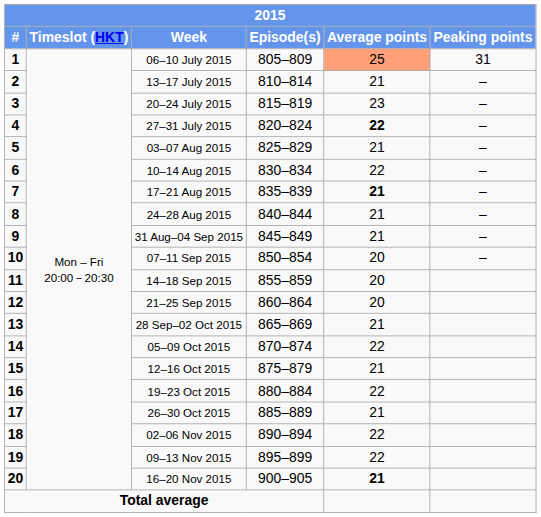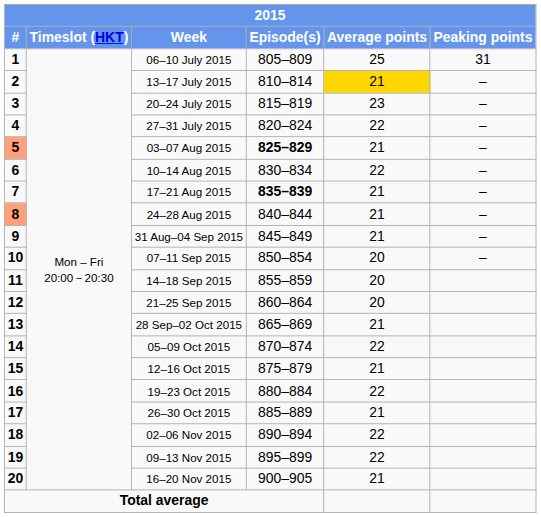(377, 59) lightsalmon background -> (377, 59) no background
(377, 81) no background -> (377, 81) gold background
(377, 125) bold -> (377, 125) normal
(15, 147) no background -> (15, 147) lightsalmon background
(285, 147) normal -> (285, 147) bold
(285, 192) normal -> (285, 192) bold
(377, 192) bold -> (377, 192) normal
(15, 214) no background -> (15, 214) lightsalmon background
(377, 479) bold -> (377, 479) normal
